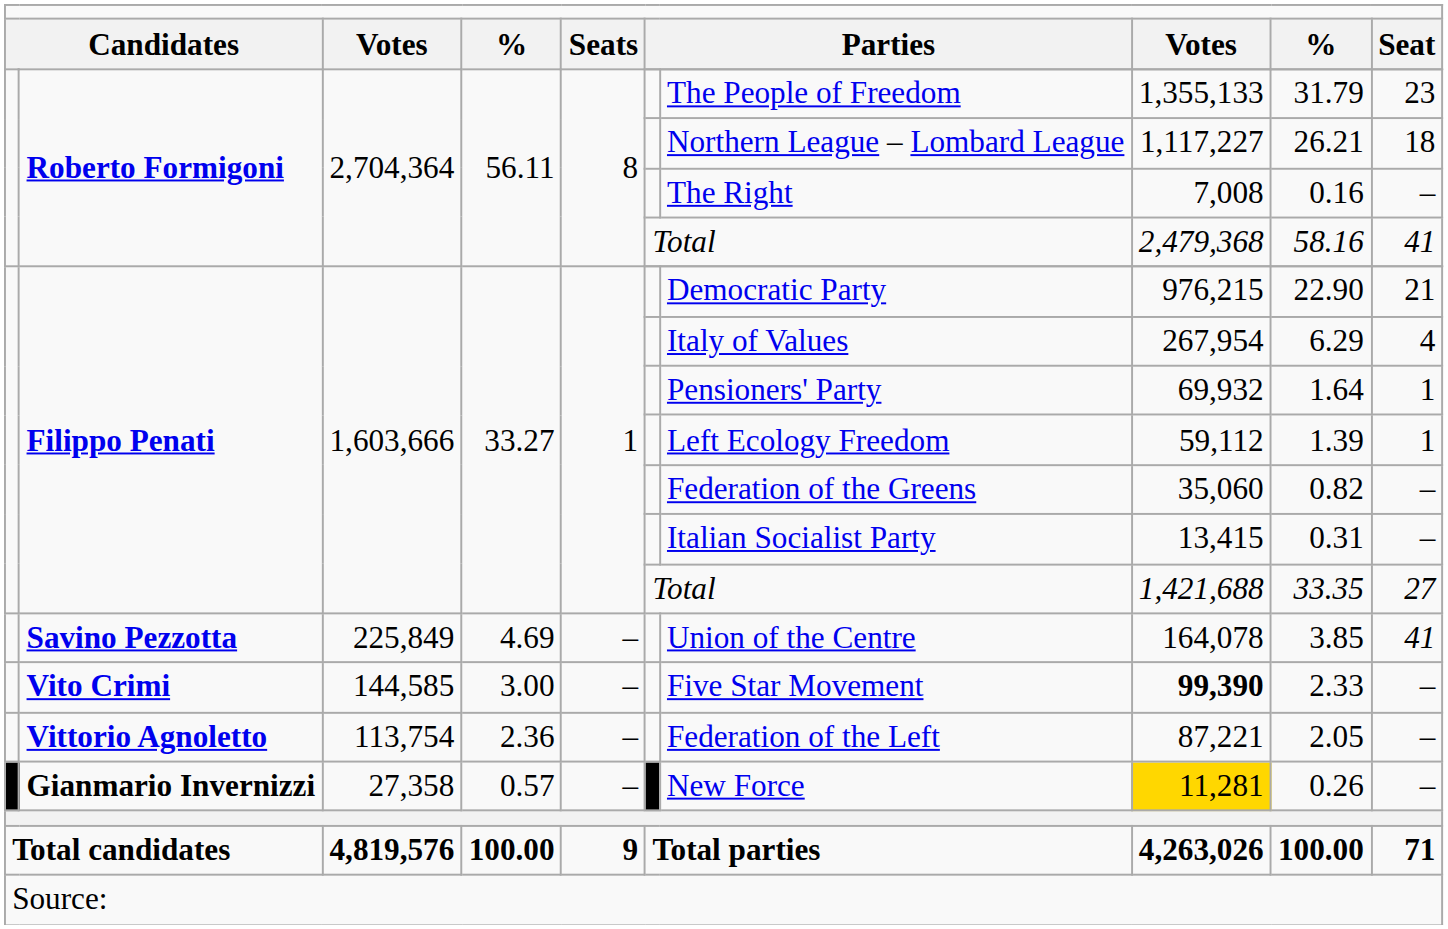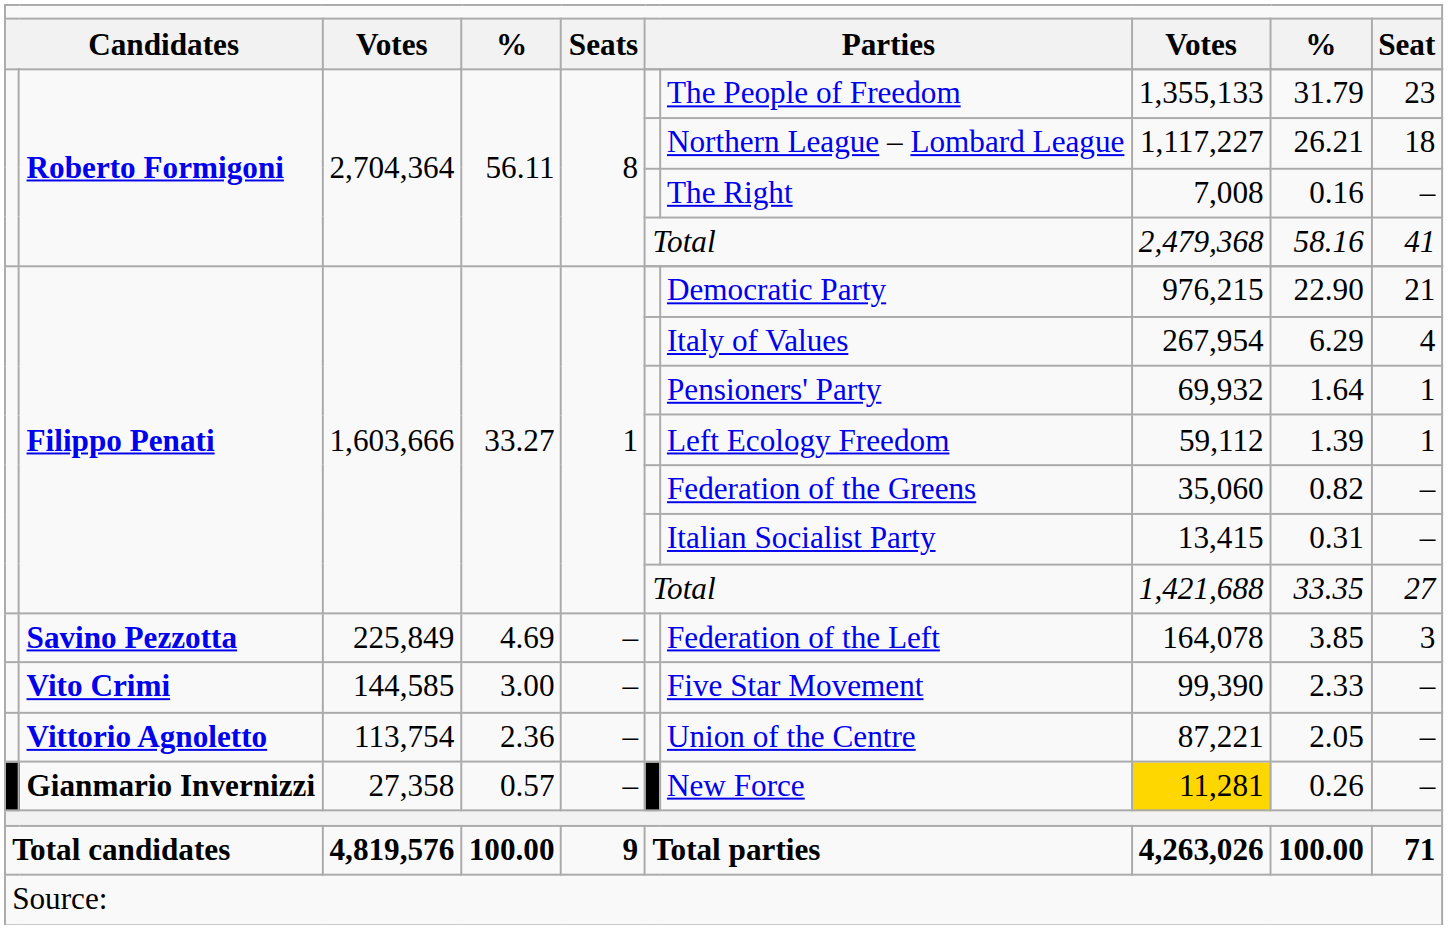(791, 637) Union of the Centre -> (803, 637) Federation of the Left
(1420, 637) 41 -> (1428, 637) 3
(1221, 686) bold -> (1221, 686) normal
(803, 736) Federation of the Left -> (791, 736) Union of the Centre
